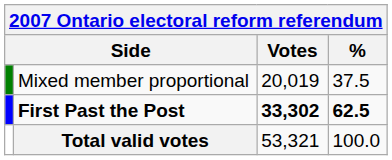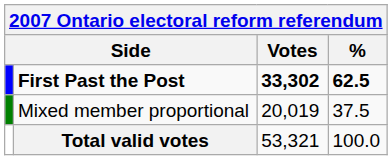rows swapped: (101, 110) <-> (134, 80)
